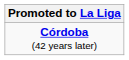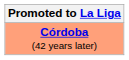(64, 38) no background -> (64, 38) lightsalmon background
